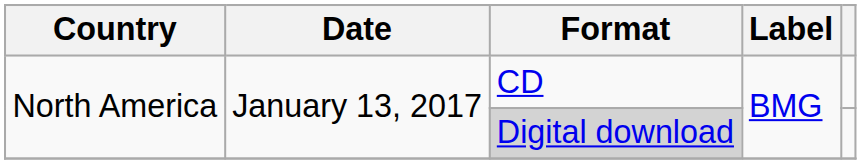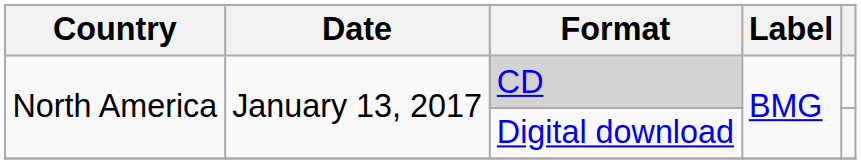(520, 81) no background -> (520, 81) lightgrey background
(615, 132) lightgrey background -> (615, 132) no background
